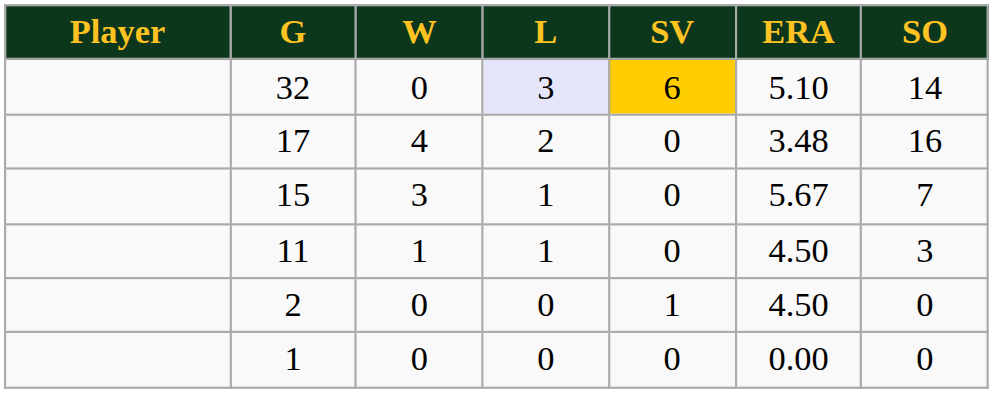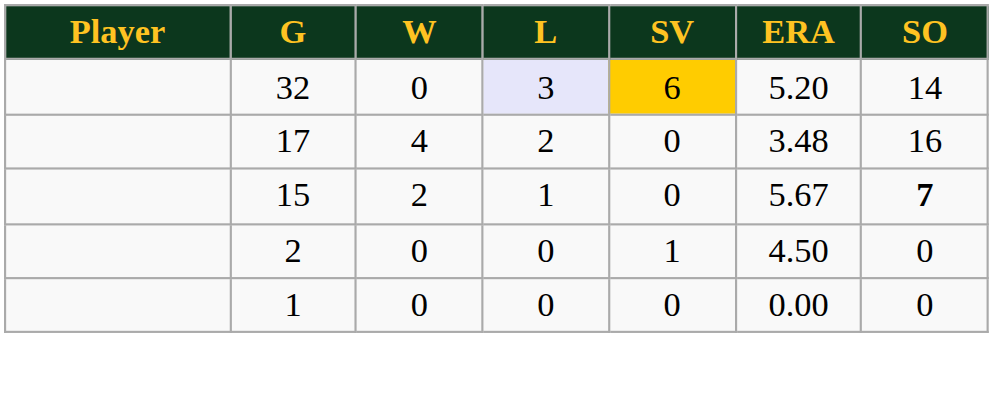(799, 86) 5.10 -> (799, 86) 5.20
(419, 195) 3 -> (419, 195) 2
(925, 195) normal -> (925, 195) bold
- row: (293, 250)
